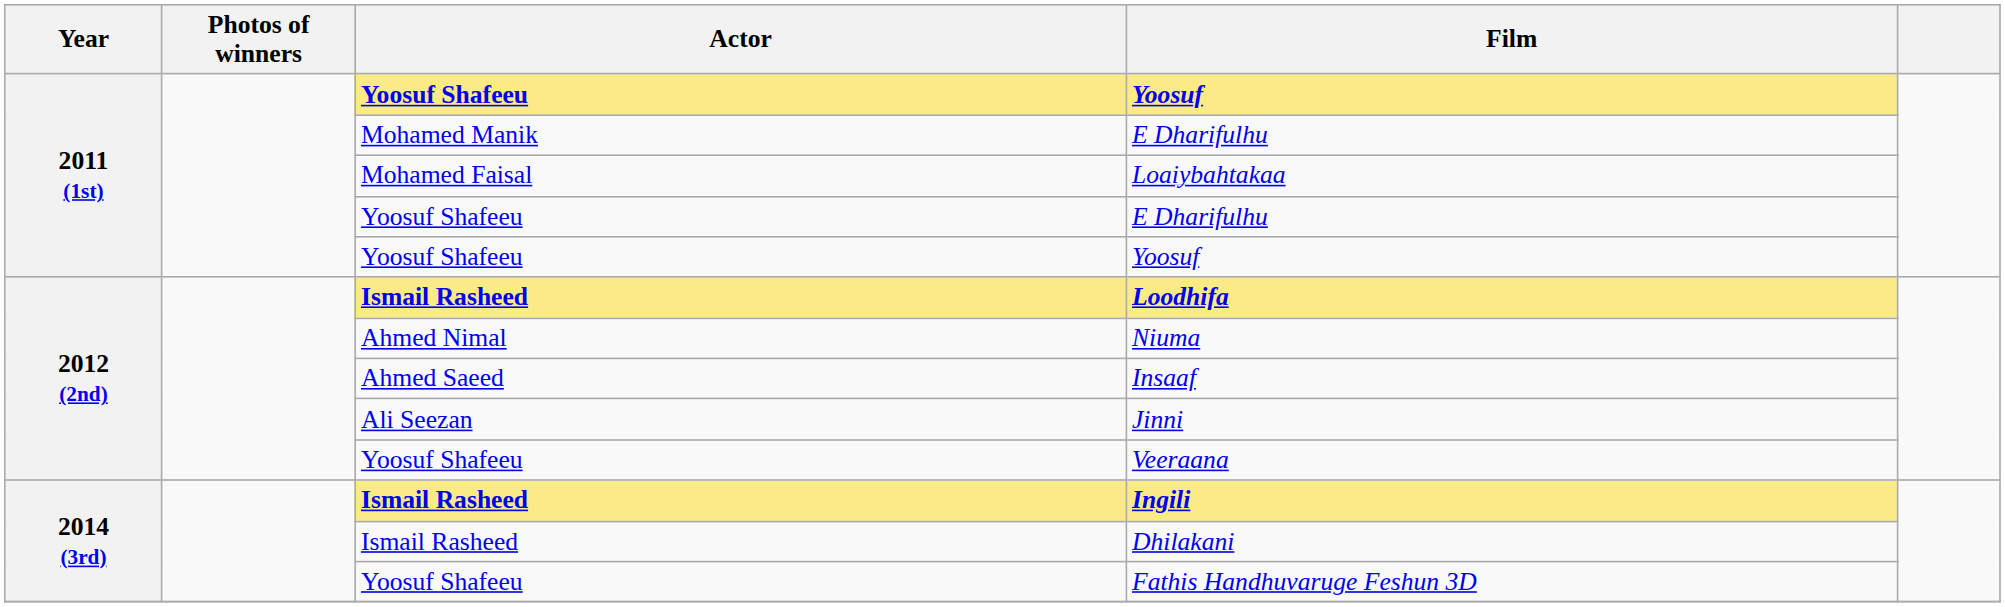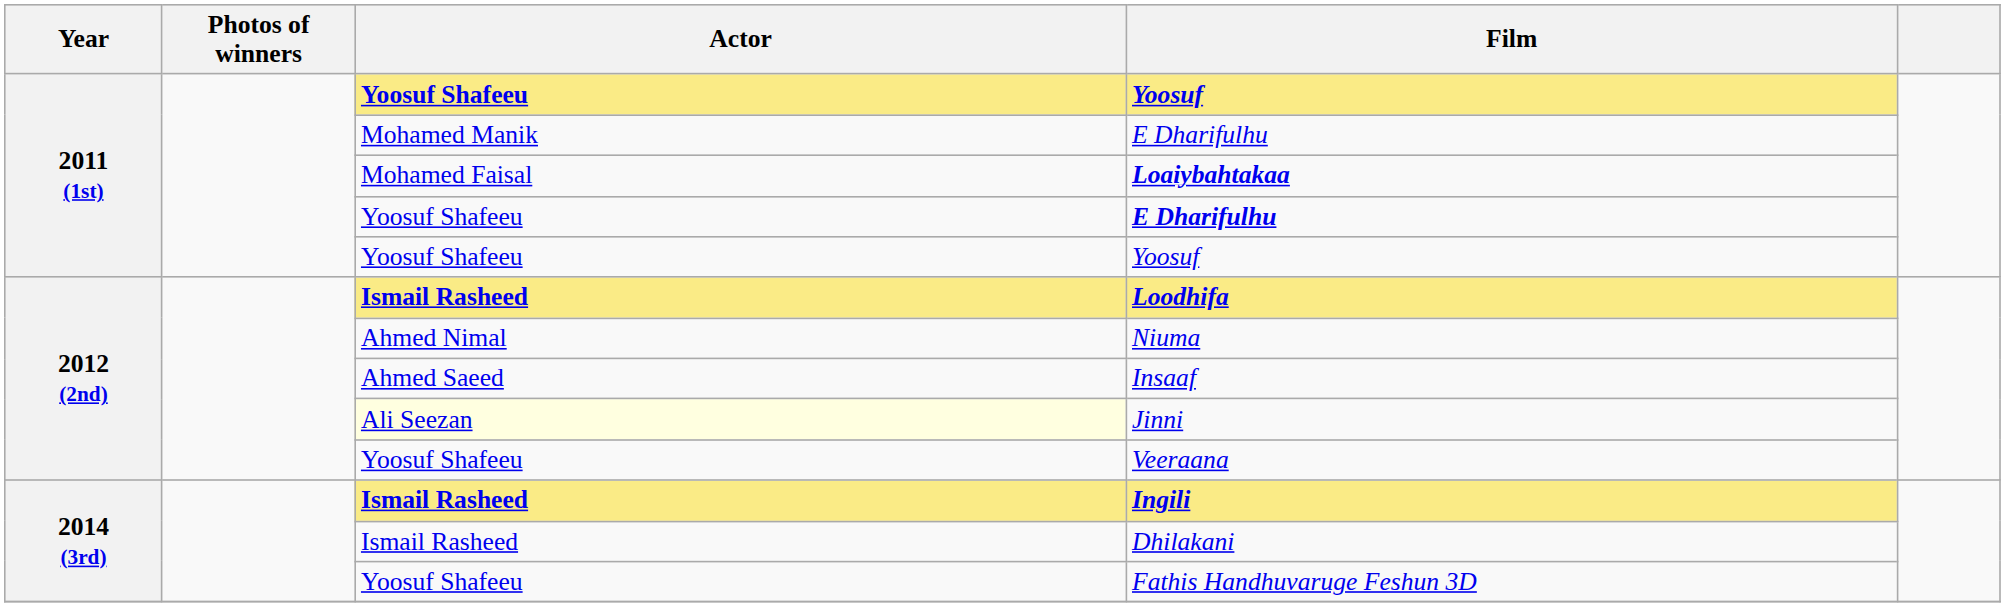(1209, 175) normal -> (1211, 175) bold
(1200, 216) normal -> (1204, 216) bold
(417, 418) no background -> (417, 418) lightyellow background
